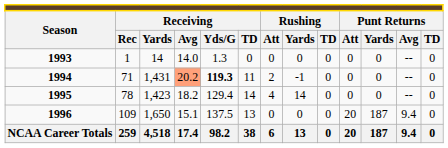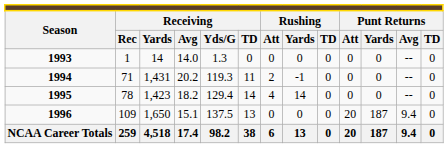(188, 77) lightsalmon background -> (188, 77) no background
(220, 77) bold -> (220, 77) normal
